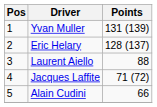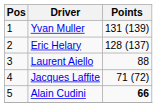(143, 94) normal -> (143, 94) bold
